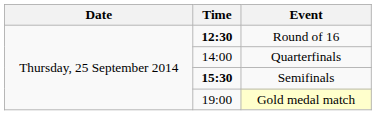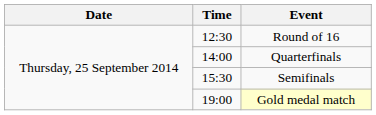(217, 36) bold -> (217, 36) normal
(217, 78) bold -> (217, 78) normal
